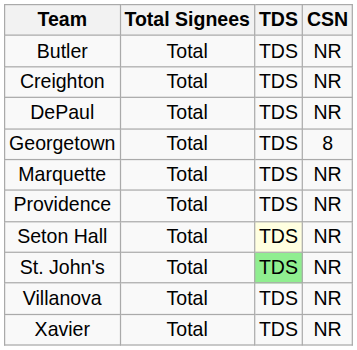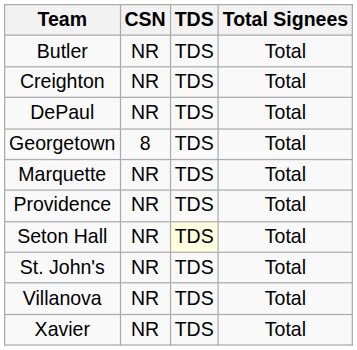columns swapped: (328, 19) <-> (187, 19)
(278, 267) lightgreen background -> (194, 267) no background
